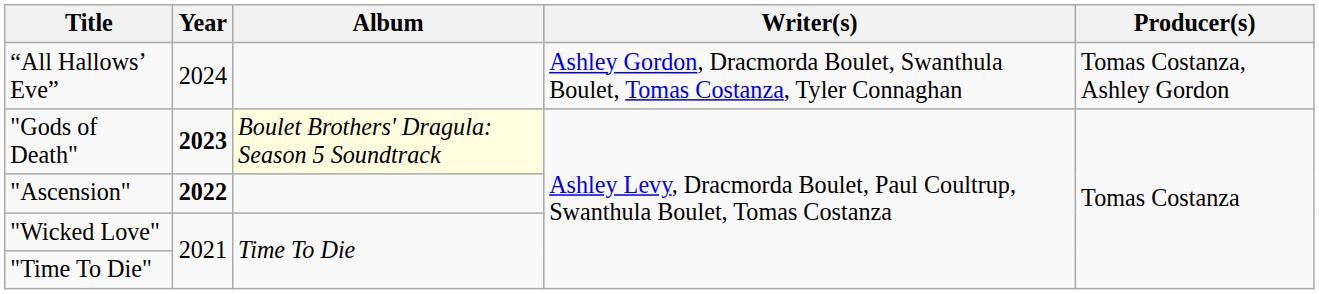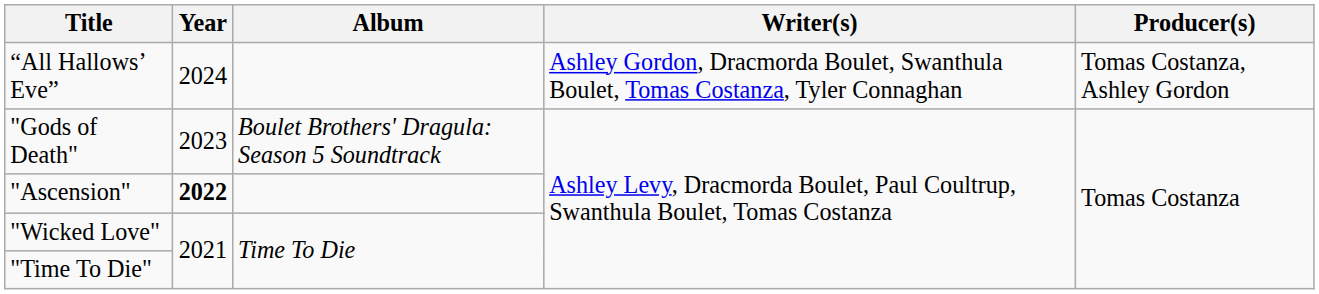(203, 141) bold -> (203, 141) normal
(365, 141) lightyellow background -> (365, 141) no background
